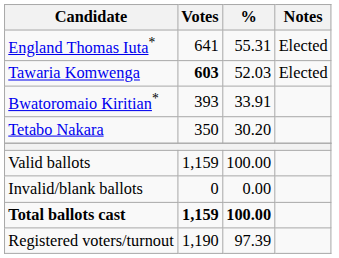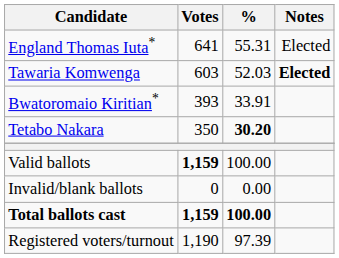(206, 73) bold -> (206, 73) normal
(303, 73) normal -> (304, 73) bold
(253, 129) normal -> (253, 129) bold
(200, 163) normal -> (200, 163) bold
